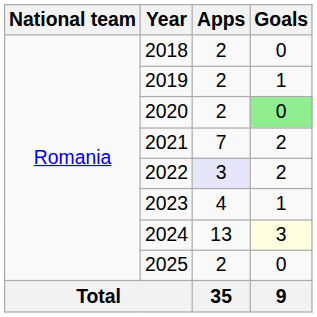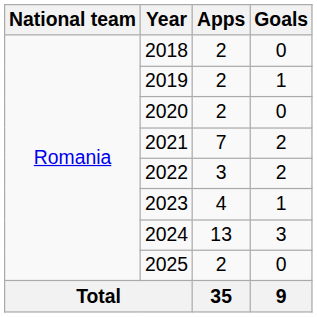(281, 111) lightgreen background -> (281, 111) no background
(221, 173) lavender background -> (221, 173) no background
(281, 234) lightyellow background -> (281, 234) no background
